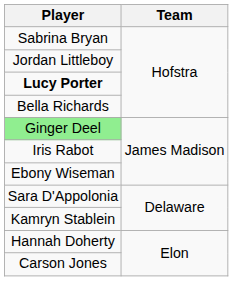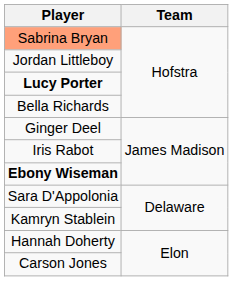(63, 38) no background -> (63, 38) lightsalmon background
(63, 128) lightgreen background -> (63, 128) no background
(63, 173) normal -> (63, 173) bold
